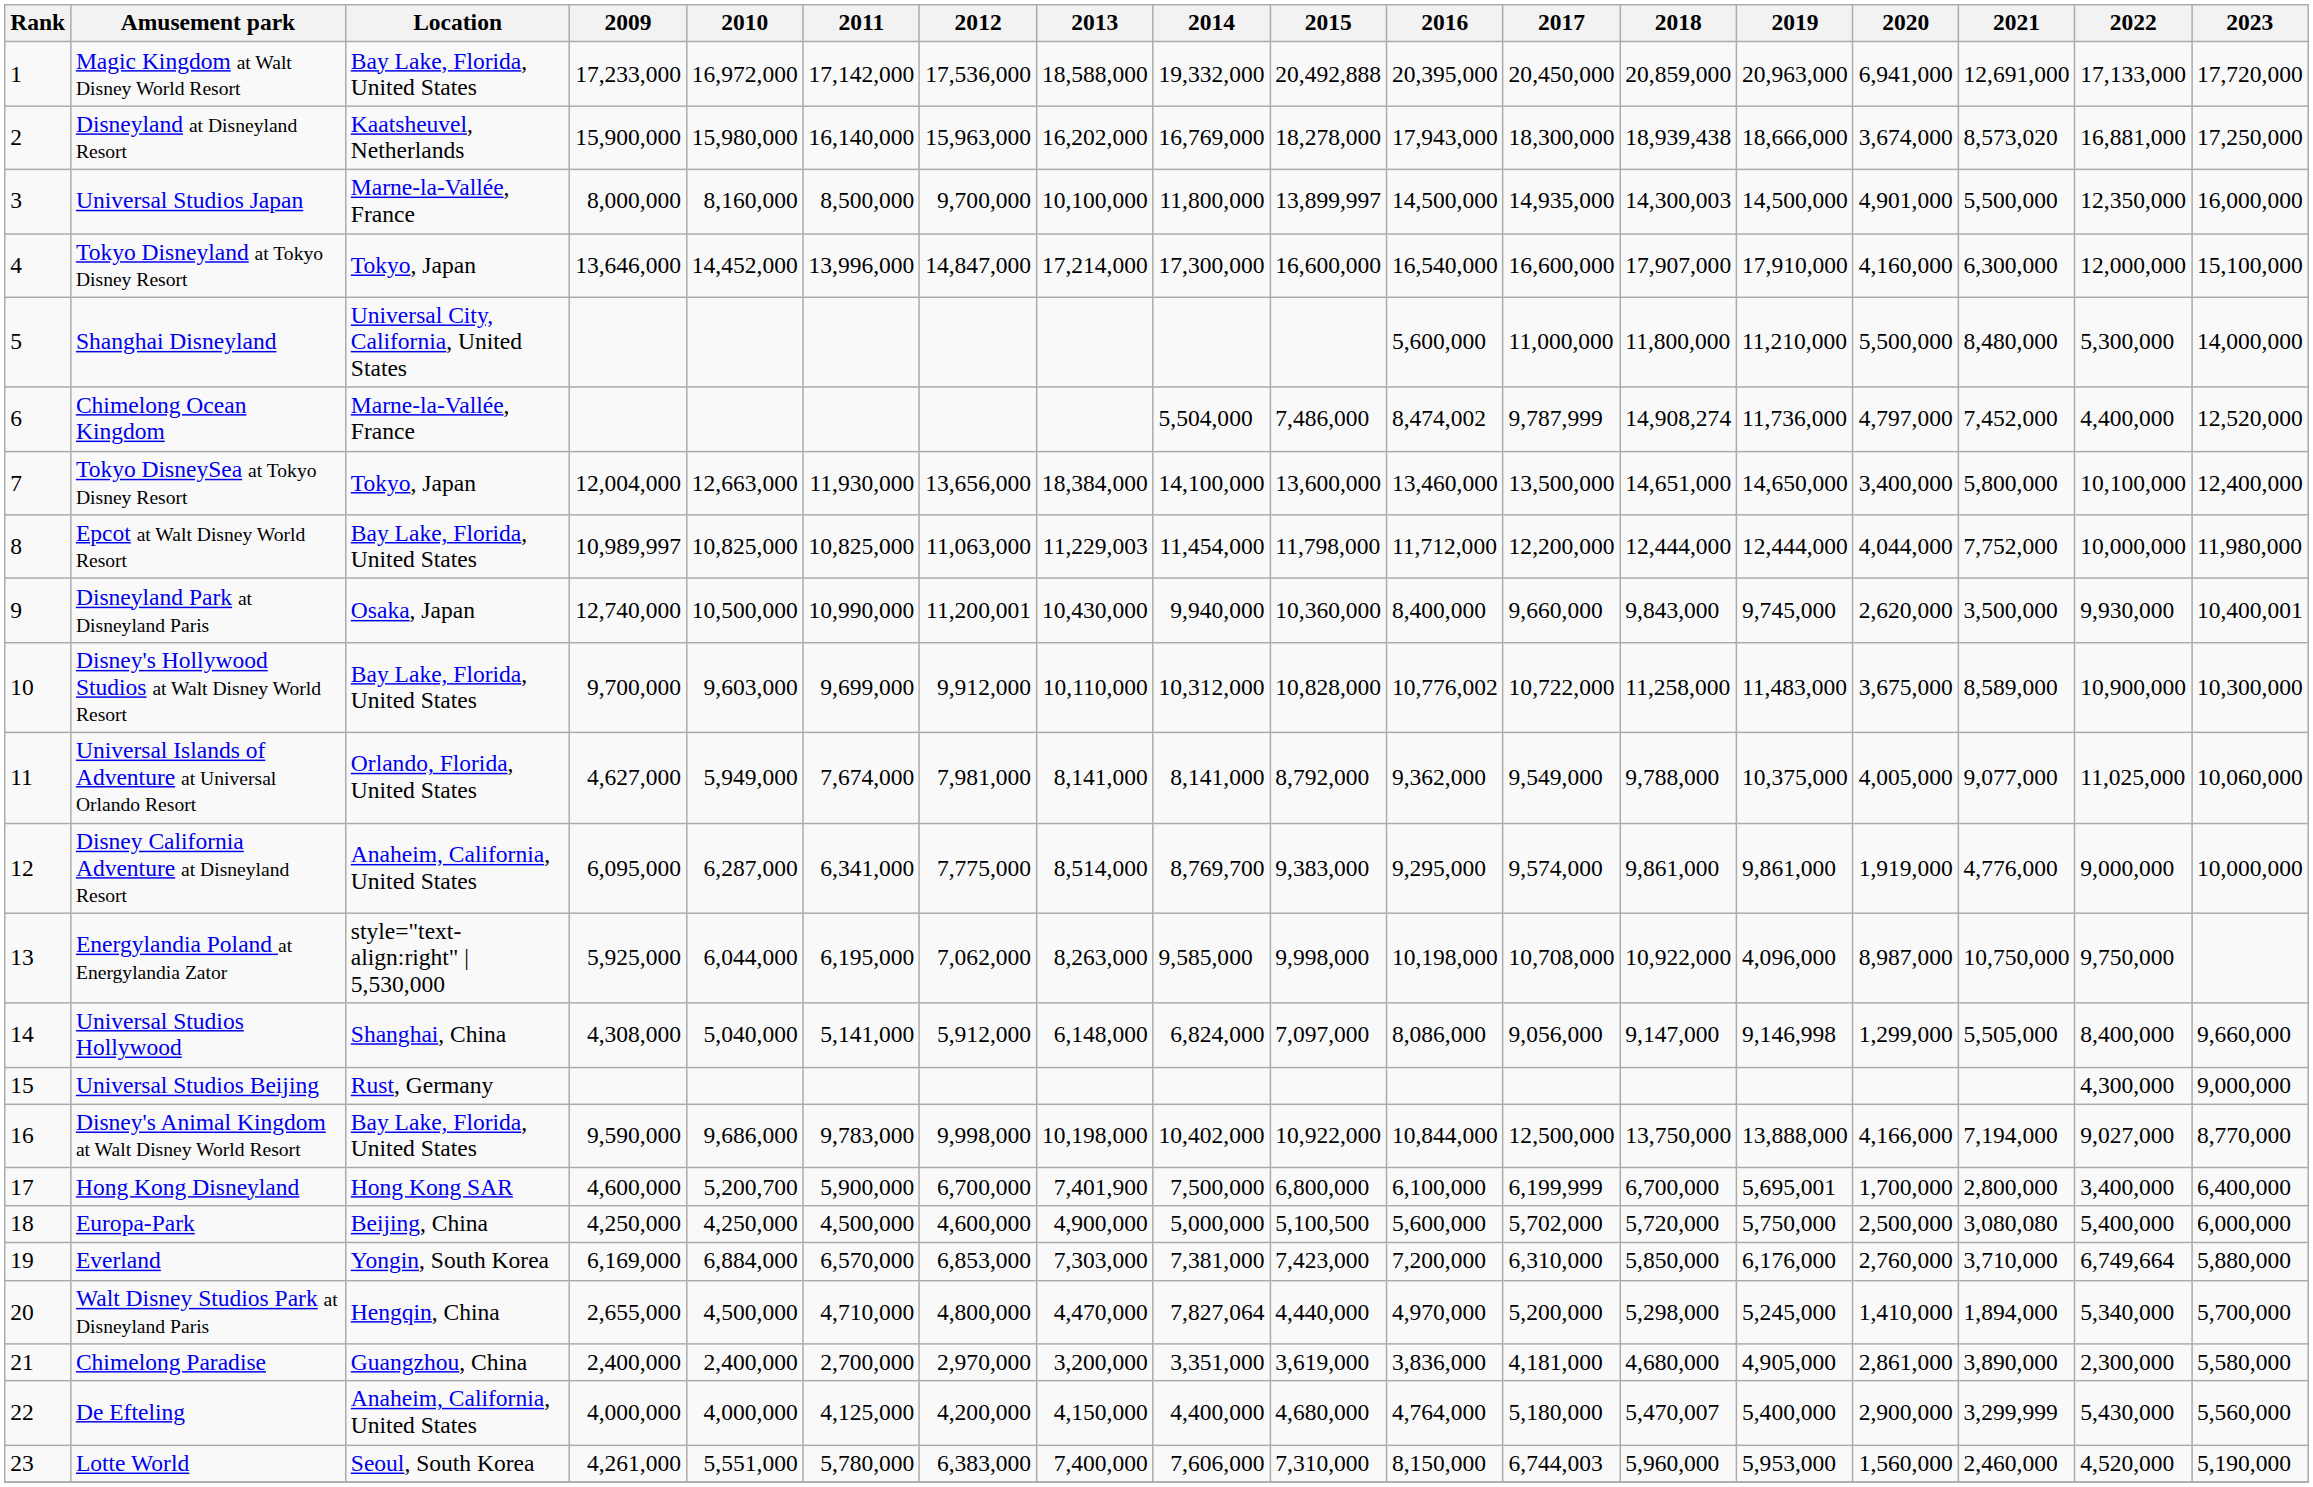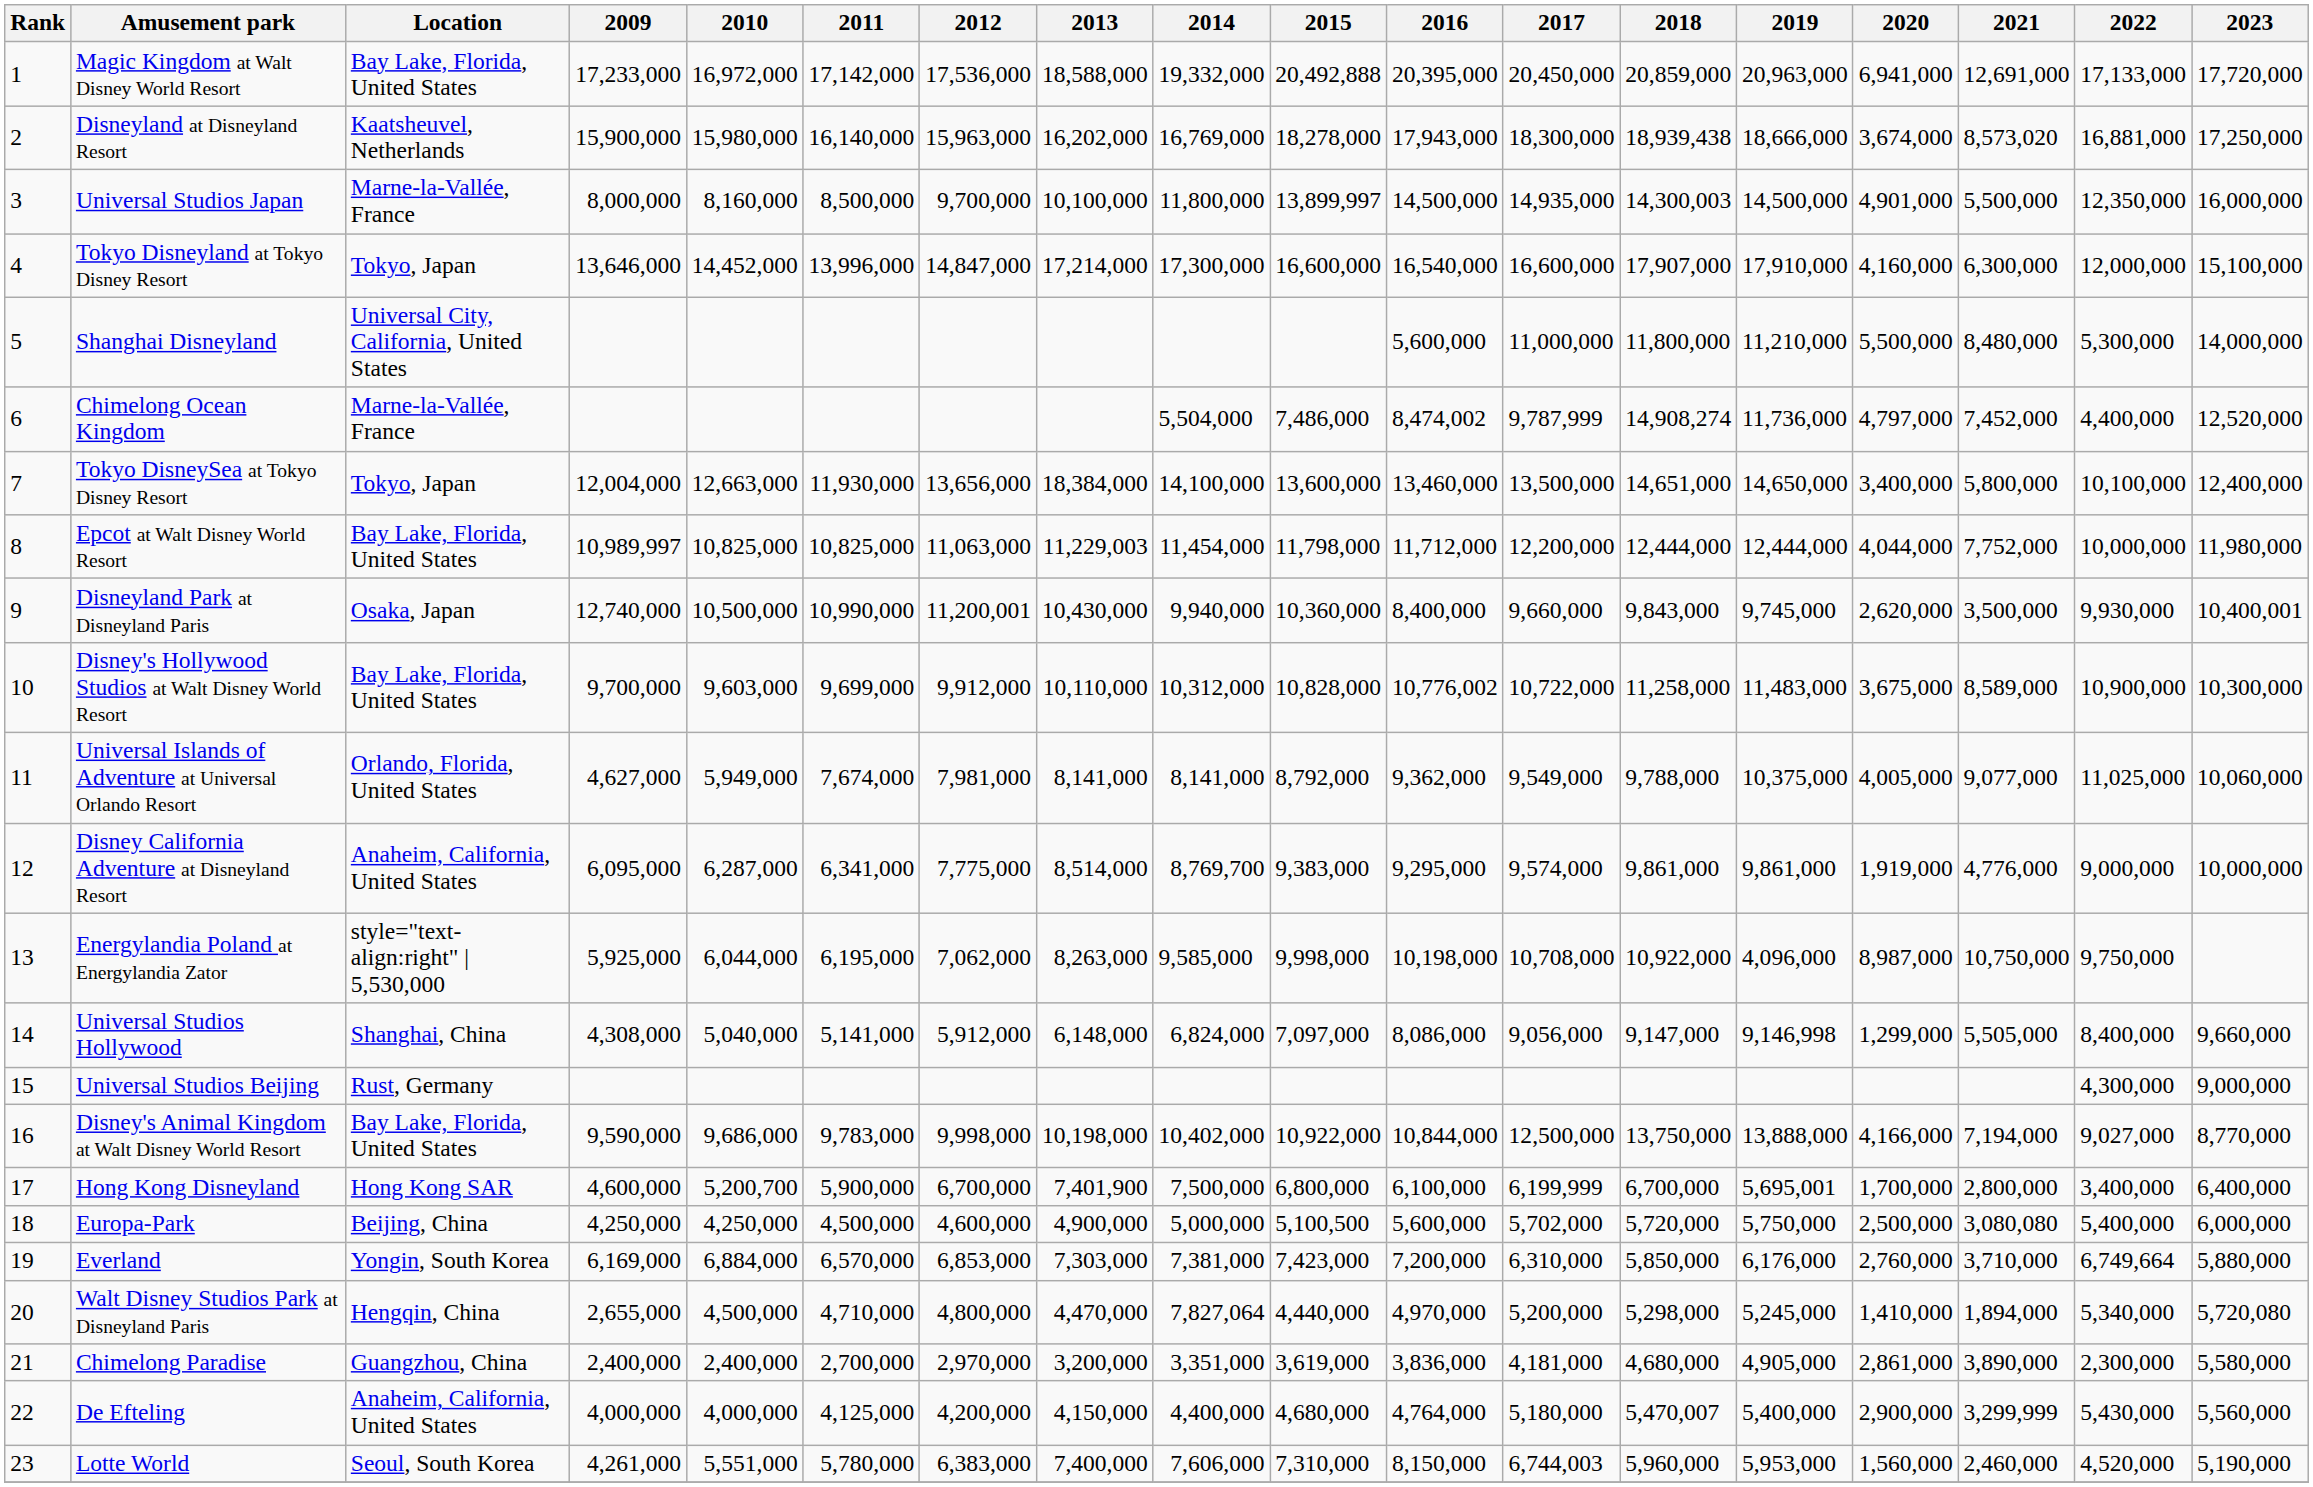(2244, 1311) 5,700,000 -> (2244, 1311) 5,720,080
